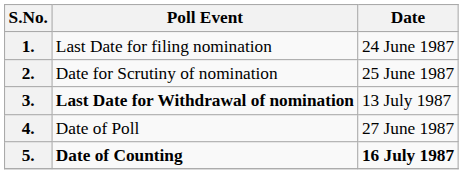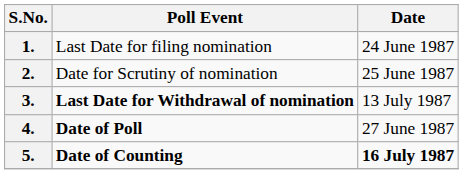(98, 127) normal -> (99, 127) bold
